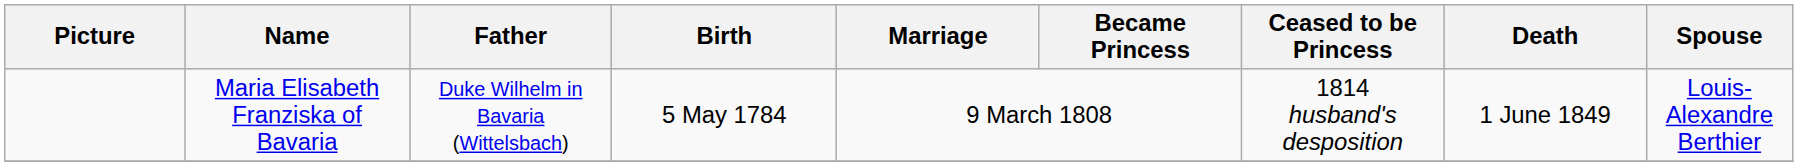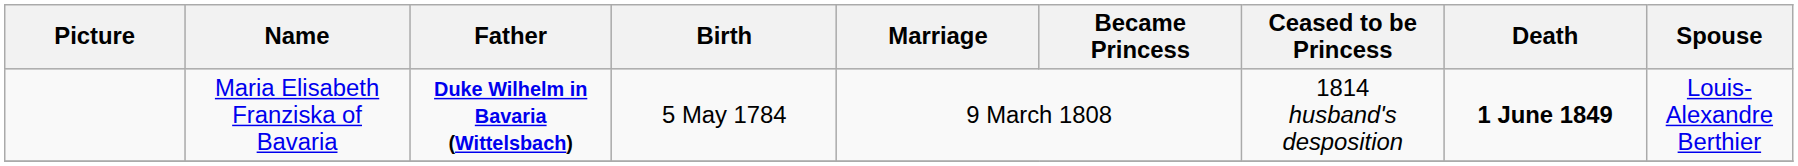(511, 116) normal -> (511, 114) bold
(1545, 114) normal -> (1545, 114) bold
